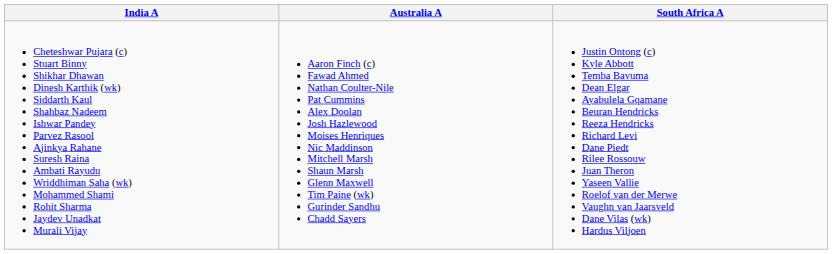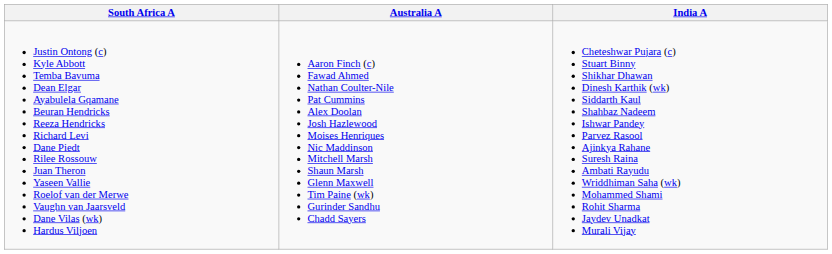columns swapped: (690, 12) <-> (141, 12)
